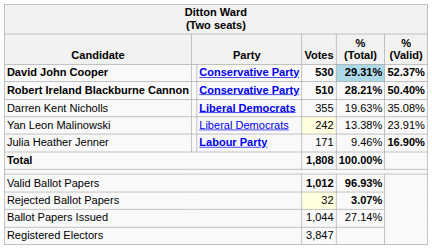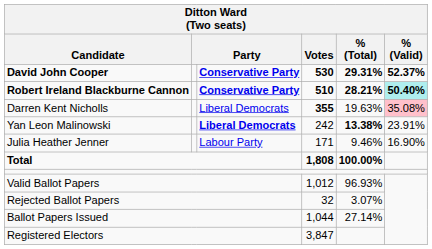(364, 73) lightblue background -> (364, 73) no background
(406, 90) no background -> (406, 90) paleturquoise background
(247, 108) bold -> (244, 108) normal
(324, 108) normal -> (324, 108) bold
(406, 108) no background -> (406, 108) pink background
(244, 125) normal -> (247, 125) bold
(324, 125) lightyellow background -> (324, 125) no background
(364, 125) normal -> (364, 125) bold
(233, 143) bold -> (231, 143) normal
(406, 143) bold -> (406, 143) normal
(320, 183) bold -> (320, 183) normal
(364, 183) bold -> (364, 183) normal
(327, 200) lightyellow background -> (327, 200) no background
(367, 200) bold -> (367, 200) normal
